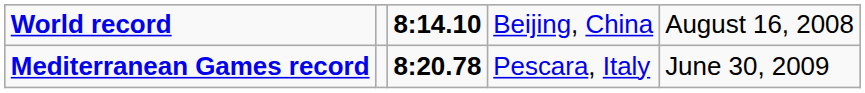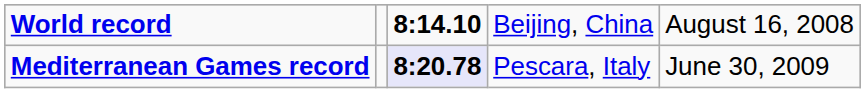(437, 66) no background -> (437, 66) lavender background
